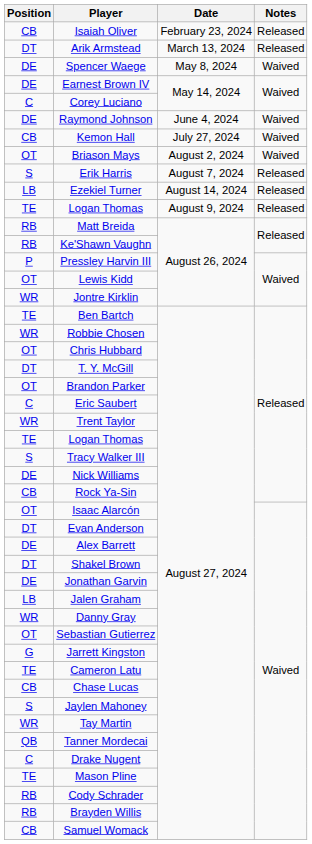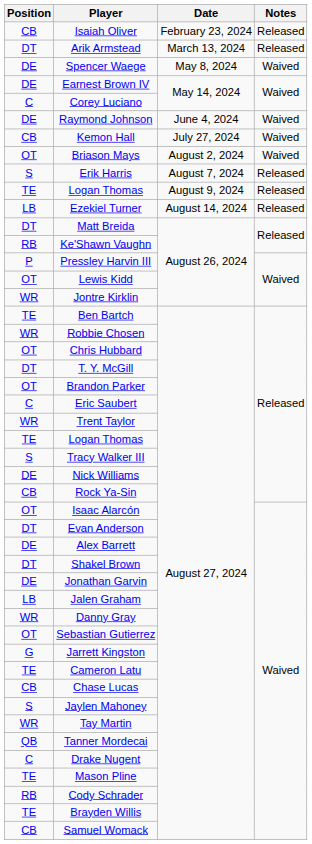rows swapped: (106, 208) <-> (106, 191)
(29, 226) RB -> (29, 226) DT
(29, 812) RB -> (29, 812) TE
